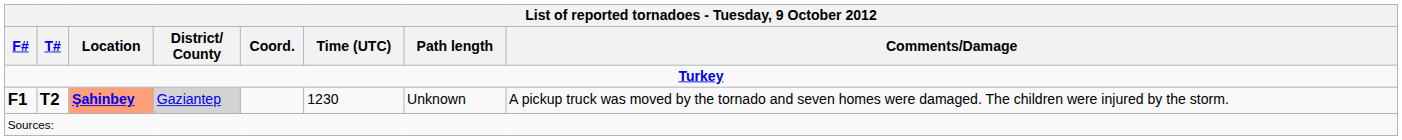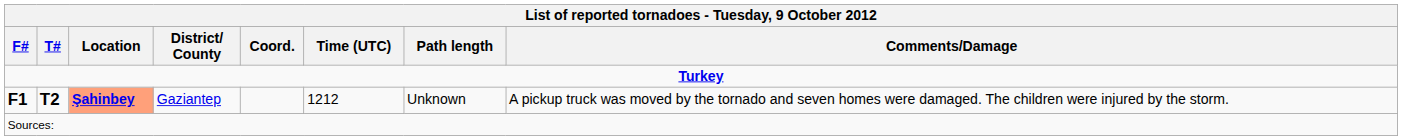(189, 100) lightgrey background -> (189, 100) no background
(323, 100) 1230 -> (323, 100) 1212
